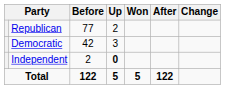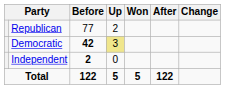(88, 44) normal -> (88, 44) bold
(115, 44) no background -> (115, 44) khaki background
(88, 60) normal -> (88, 60) bold
(115, 60) bold -> (115, 60) normal
